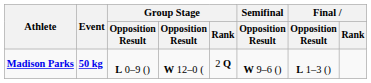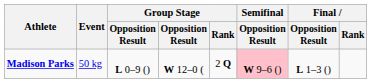(91, 64) bold -> (90, 64) normal
(262, 70) no background -> (262, 70) pink background
